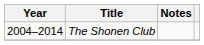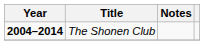(35, 31) normal -> (35, 31) bold
